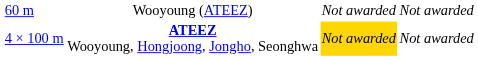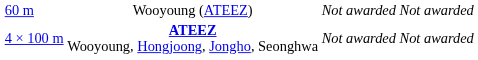(359, 38) gold background -> (359, 38) no background
